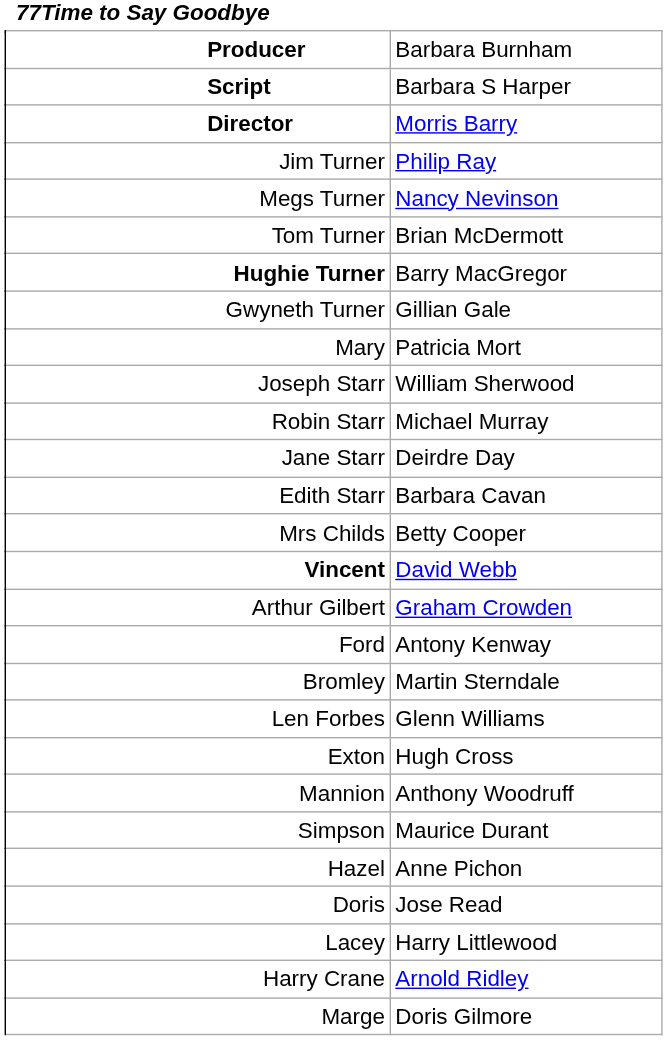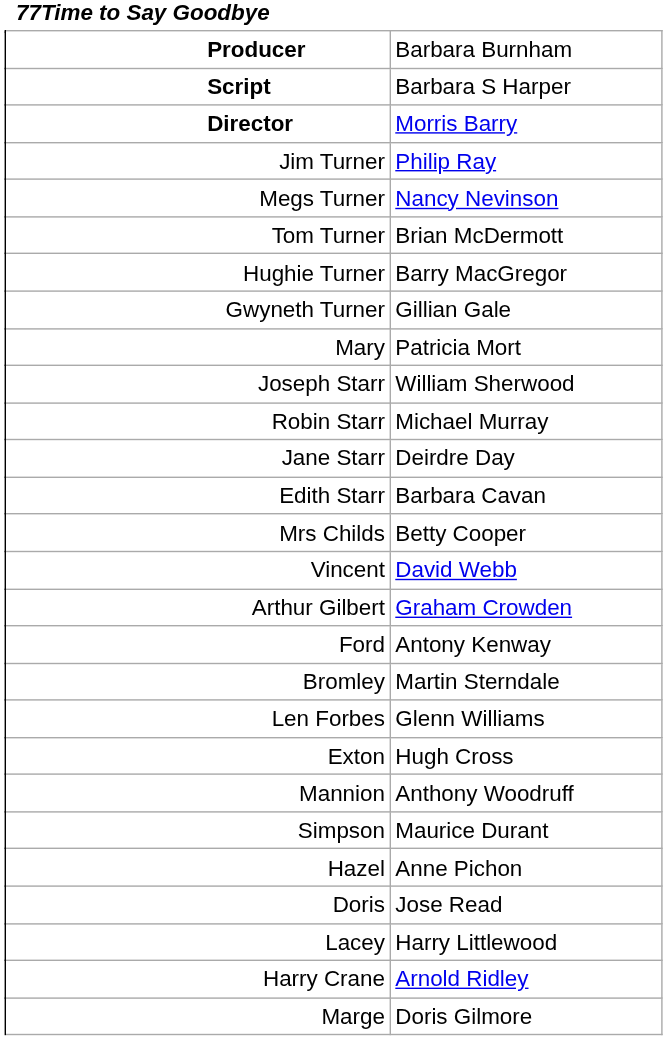(309, 272) bold -> (314, 272) normal
(345, 570) bold -> (348, 570) normal
